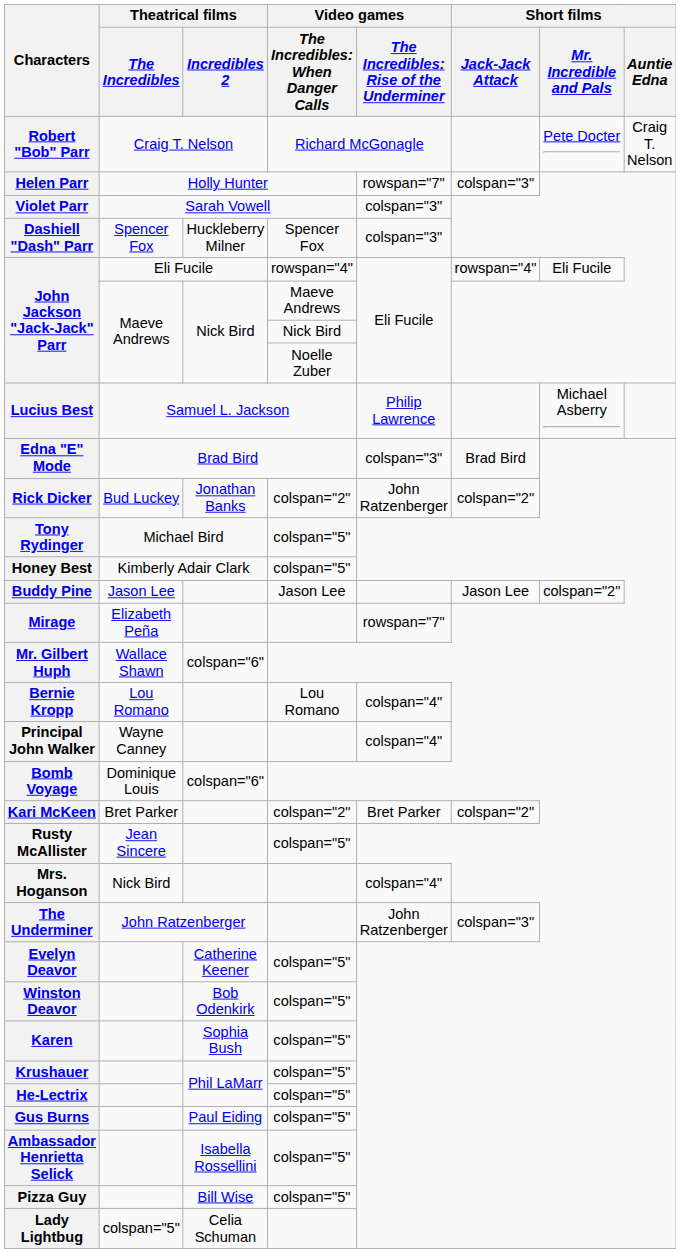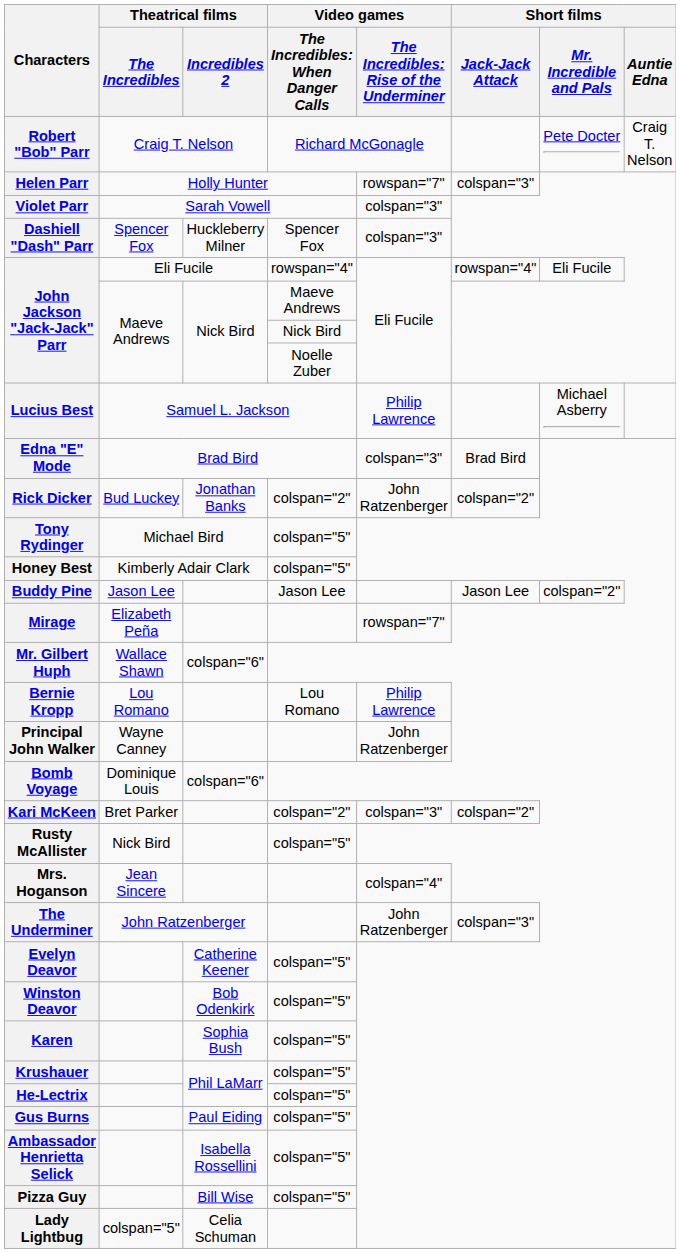(404, 701) colspan="4" -> (404, 701) Philip Lawrence
(404, 741) colspan="4" -> (404, 741) John Ratzenberger
(404, 812) Bret Parker -> (404, 812) colspan="3"
(141, 843) Jean Sincere -> (141, 843) Nick Bird
(141, 882) Nick Bird -> (141, 882) Jean Sincere
